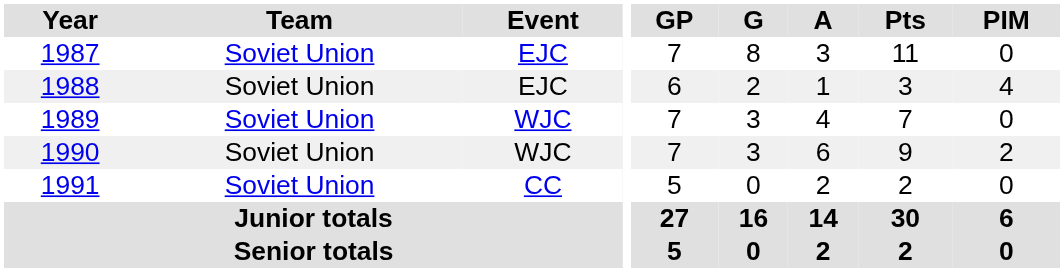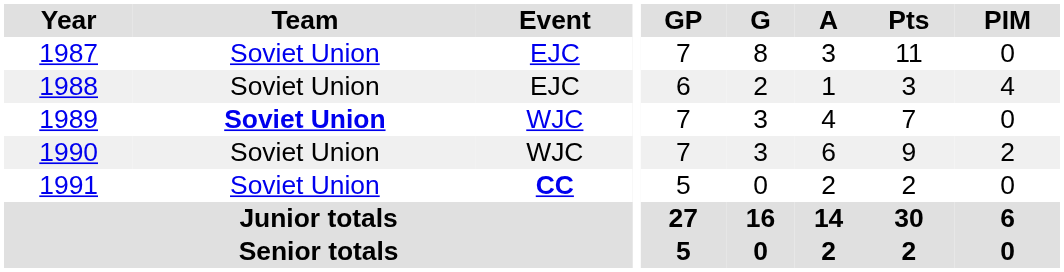(300, 119) normal -> (305, 119) bold
(543, 185) normal -> (555, 185) bold
